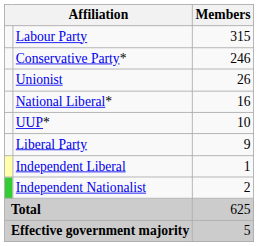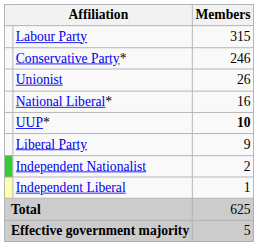(244, 123) normal -> (244, 123) bold
rows swapped: (81, 187) <-> (71, 166)
